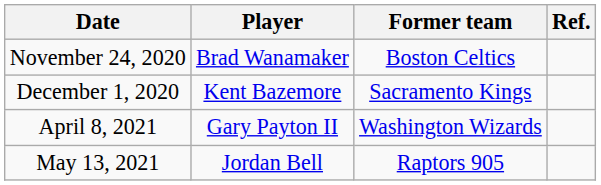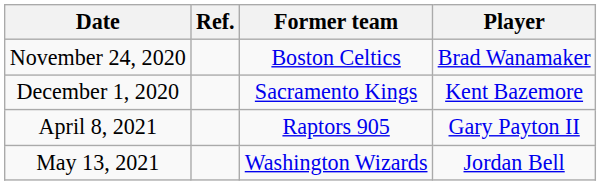columns swapped: (272, 22) <-> (571, 22)
(450, 127) Washington Wizards -> (336, 127) Raptors 905
(450, 162) Raptors 905 -> (336, 162) Washington Wizards
